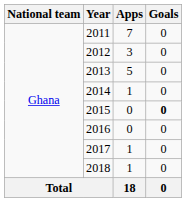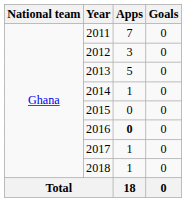(164, 110) bold -> (164, 110) normal
(130, 129) normal -> (130, 129) bold
